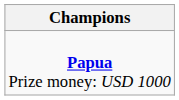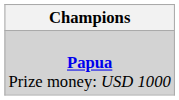(90, 72) no background -> (90, 72) lightgrey background
